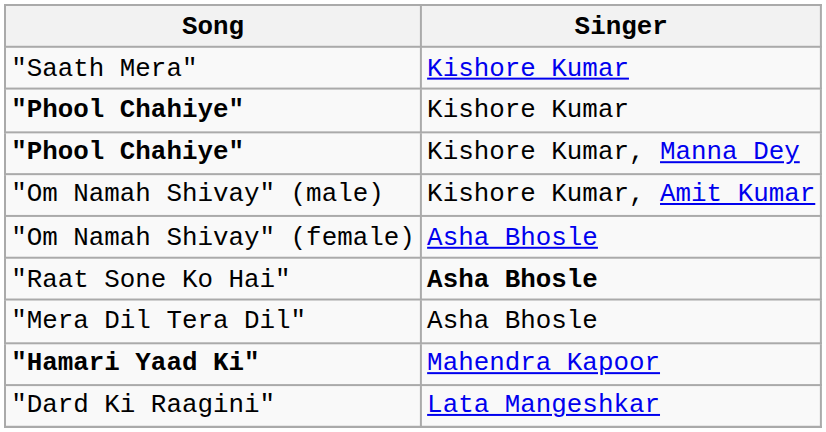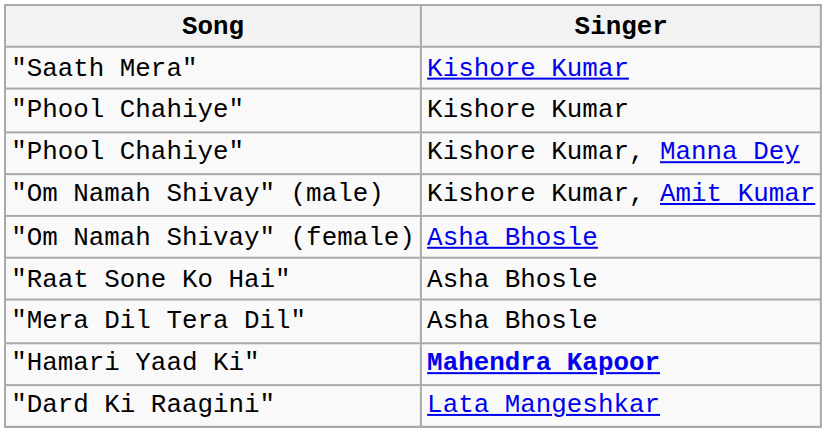(128, 110) bold -> (128, 110) normal
(128, 153) bold -> (128, 153) normal
(513, 279) bold -> (513, 279) normal
(135, 363) bold -> (135, 363) normal
(544, 363) normal -> (544, 363) bold
